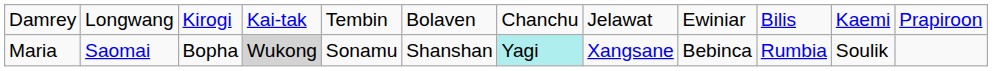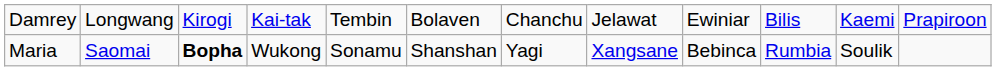(210, 50) normal -> (212, 50) bold
(282, 50) lightgrey background -> (286, 50) no background
(520, 50) paleturquoise background -> (524, 50) no background
